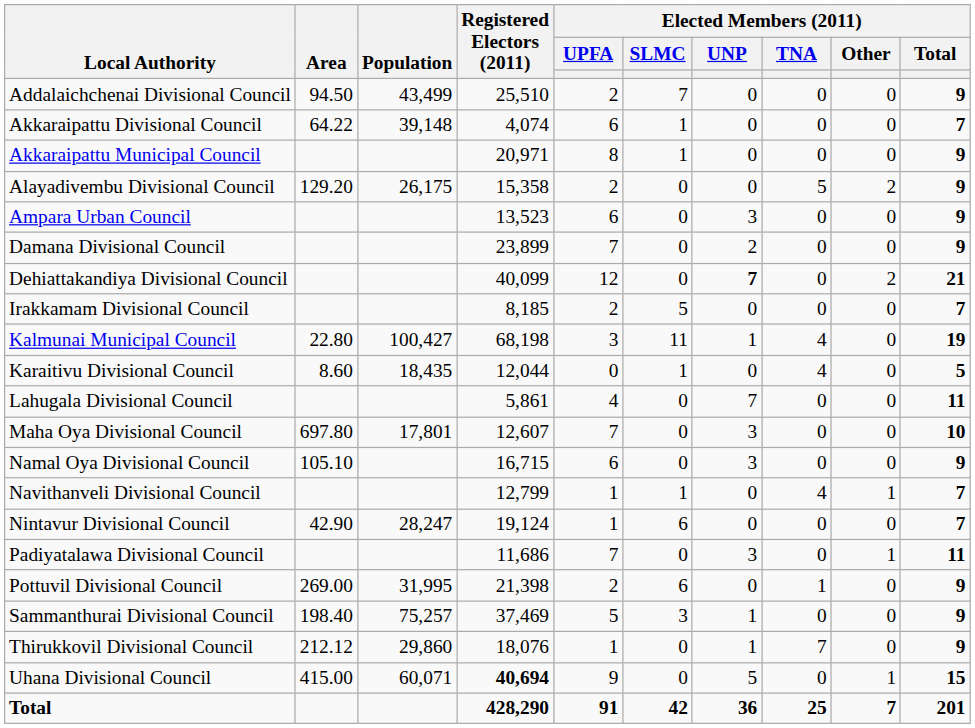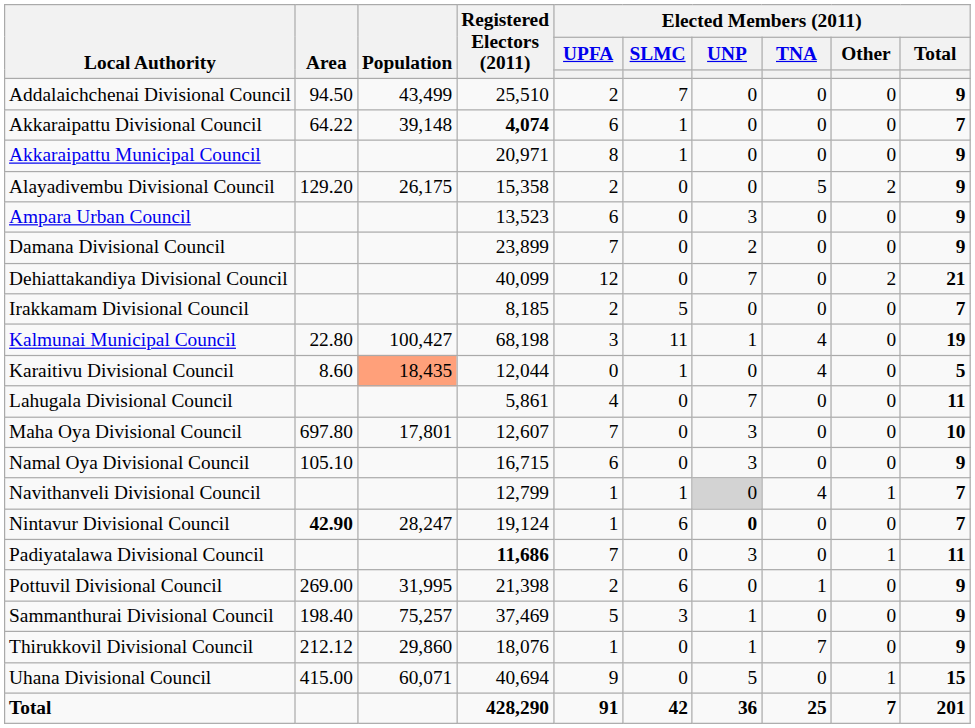(527, 124) normal -> (527, 124) bold
(752, 278) bold -> (752, 278) normal
(426, 370) no background -> (426, 370) lightsalmon background
(752, 493) no background -> (752, 493) lightgrey background
(331, 523) normal -> (331, 523) bold
(752, 523) normal -> (752, 523) bold
(523, 554) normal -> (523, 554) bold
(522, 677) bold -> (522, 677) normal
